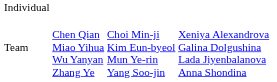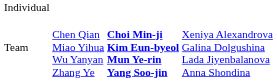(141, 53) normal -> (143, 53) bold
